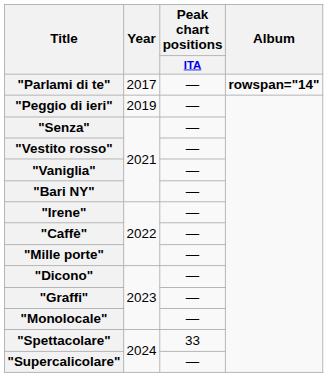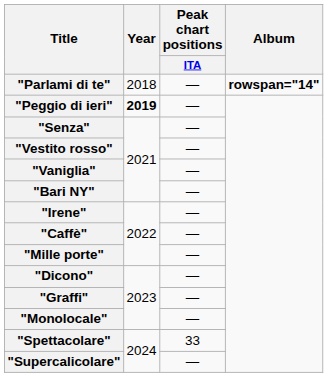(142, 84) 2017 -> (142, 84) 2018
(142, 106) normal -> (142, 106) bold
